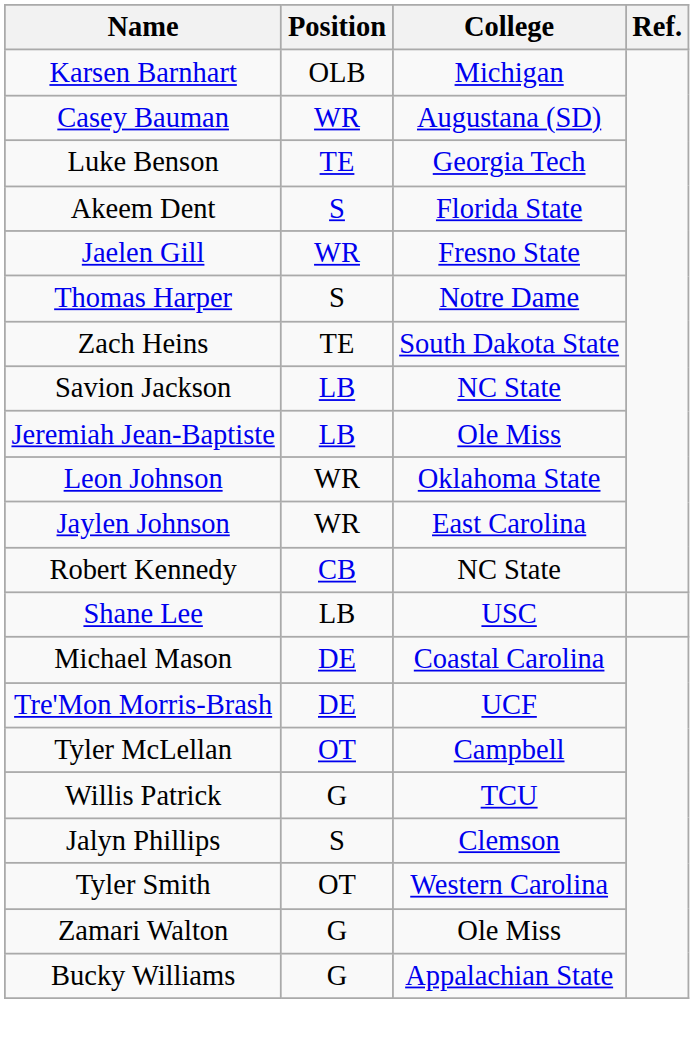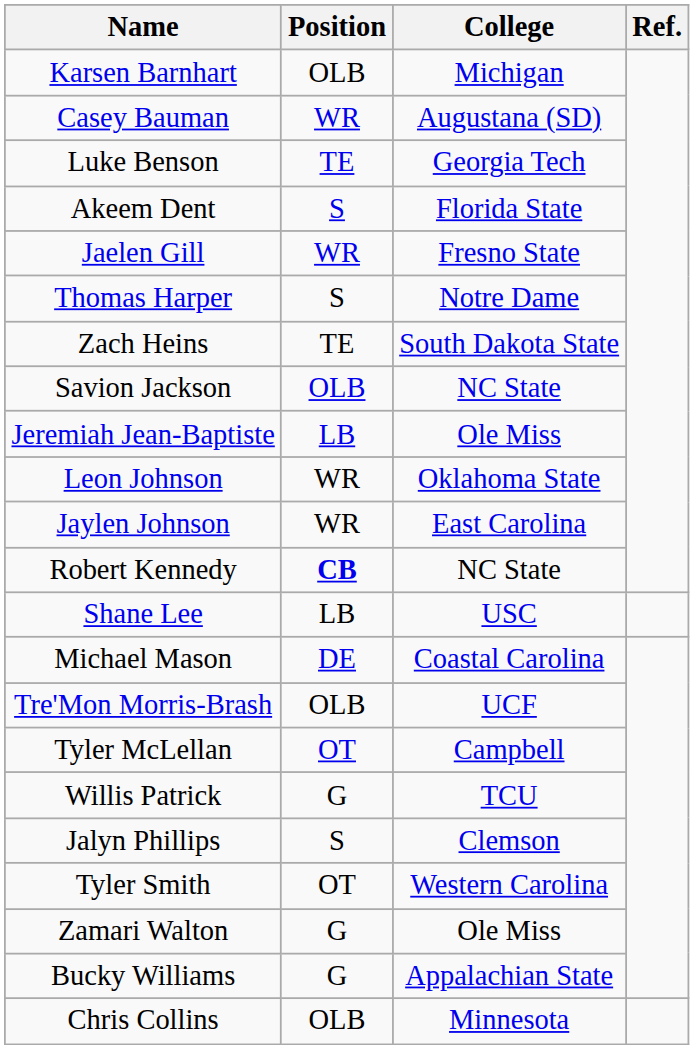(337, 388) LB -> (337, 388) OLB
(337, 569) normal -> (337, 569) bold
(337, 704) DE -> (337, 704) OLB
+ row: (143, 1020)
